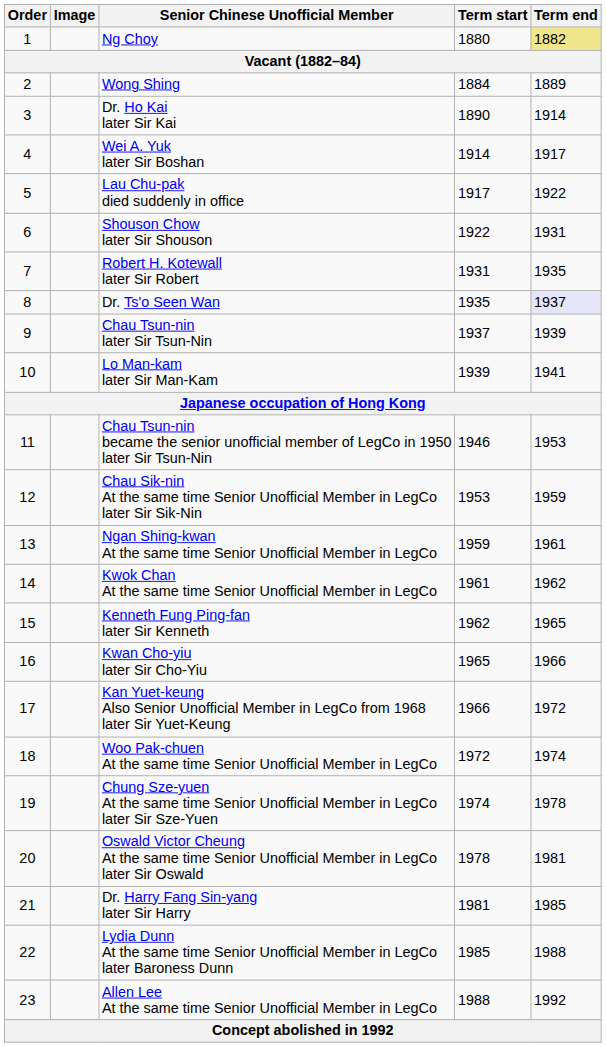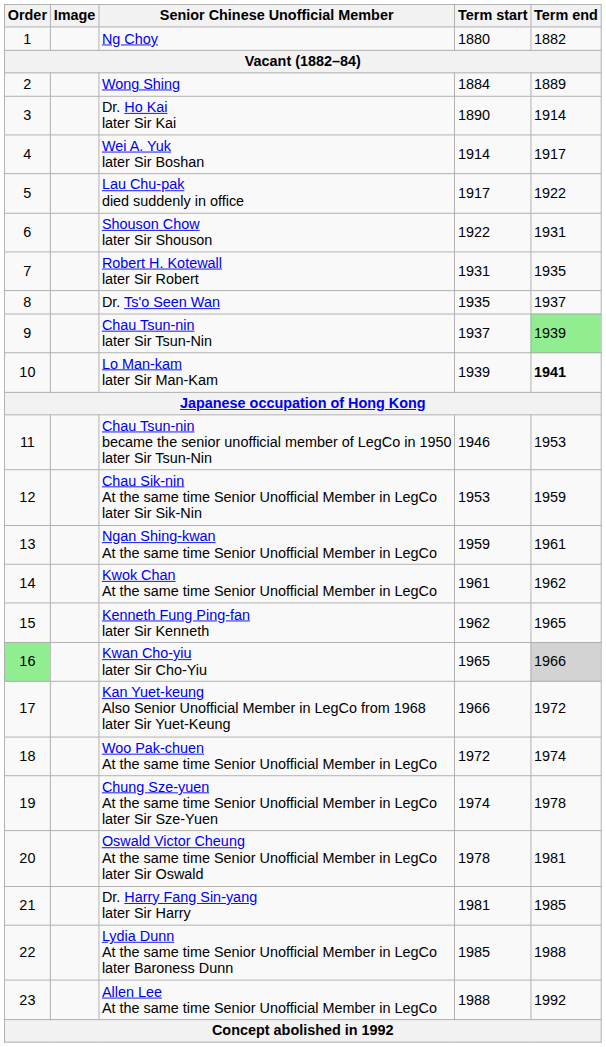(550, 38) khaki background -> (550, 38) no background
(550, 302) lavender background -> (550, 302) no background
(550, 333) no background -> (550, 333) lightgreen background
(550, 372) normal -> (550, 372) bold
(27, 661) no background -> (27, 661) lightgreen background
(550, 661) no background -> (550, 661) lightgrey background
